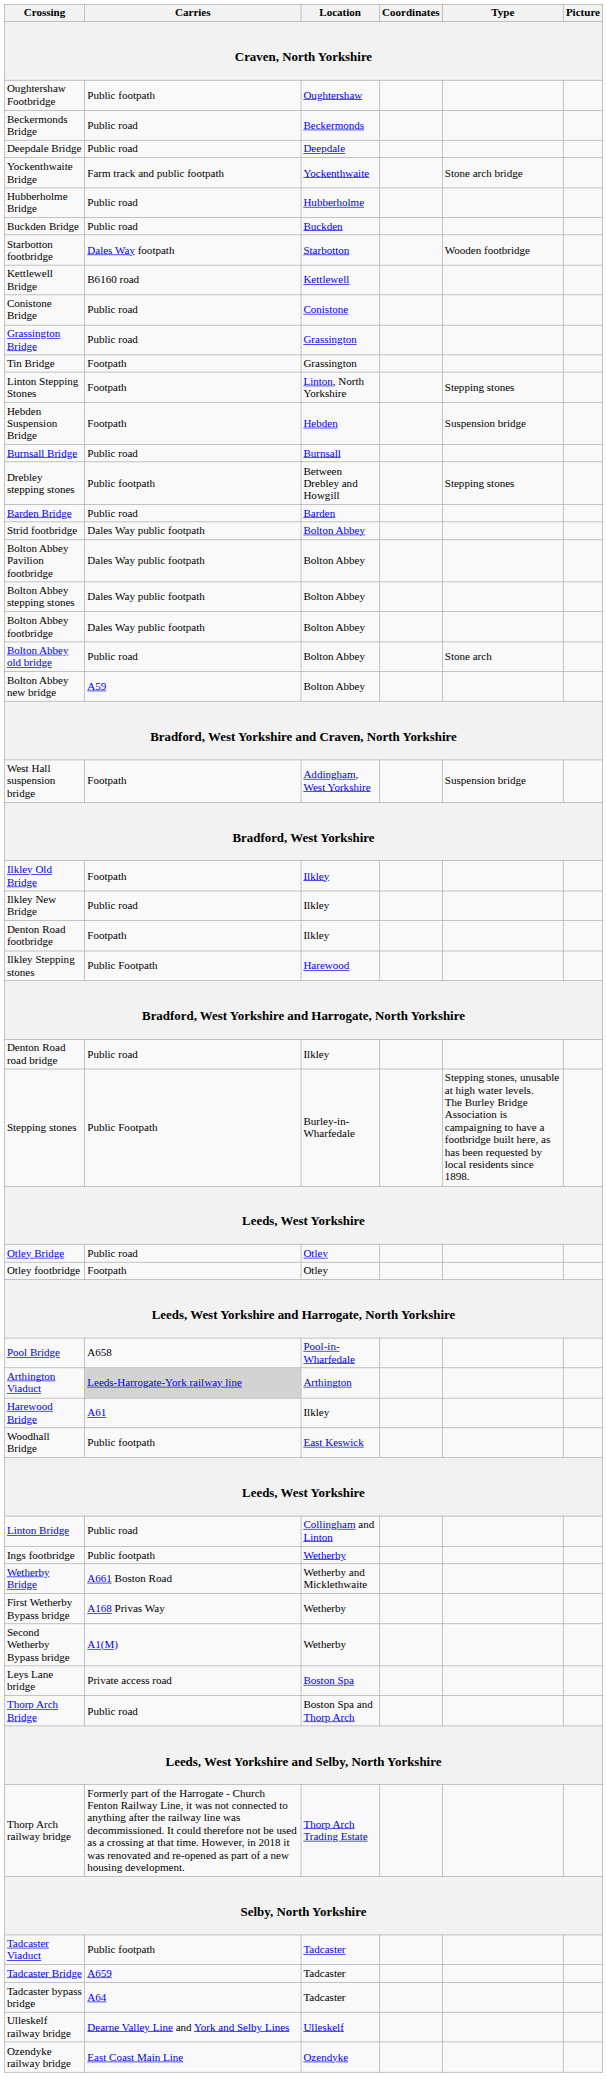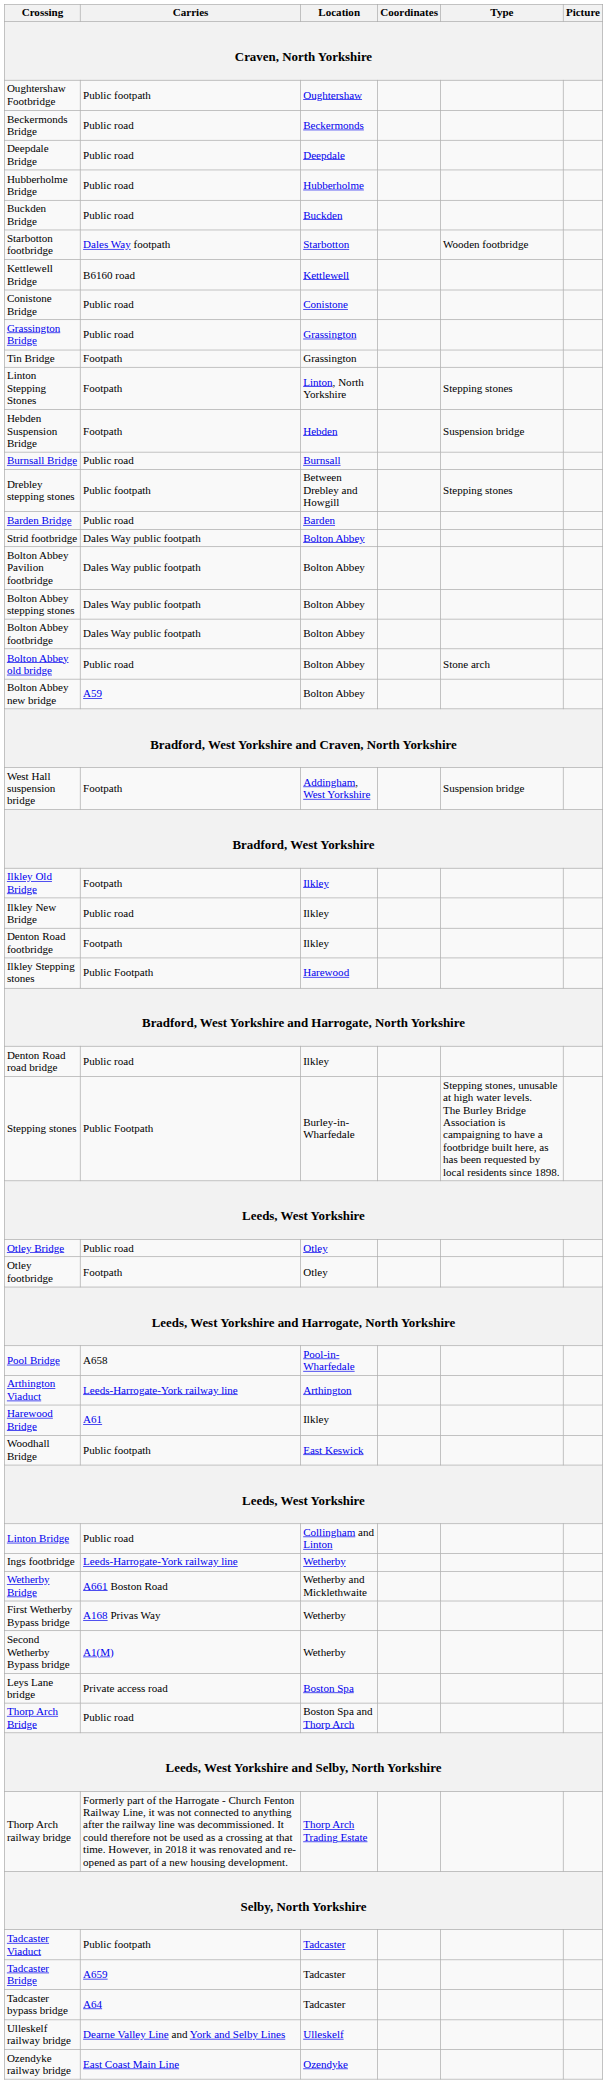- row: (40, 172)
(165, 1383) lightgrey background -> (160, 1390) no background
(121, 1555) Public footpath -> (160, 1562) Leeds-Harrogate-York railway line
